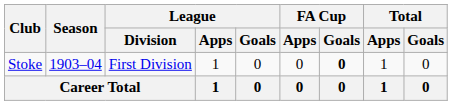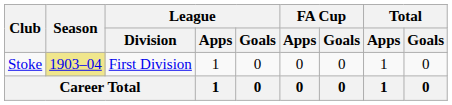(75, 64) no background -> (75, 64) khaki background
(342, 64) bold -> (342, 64) normal
